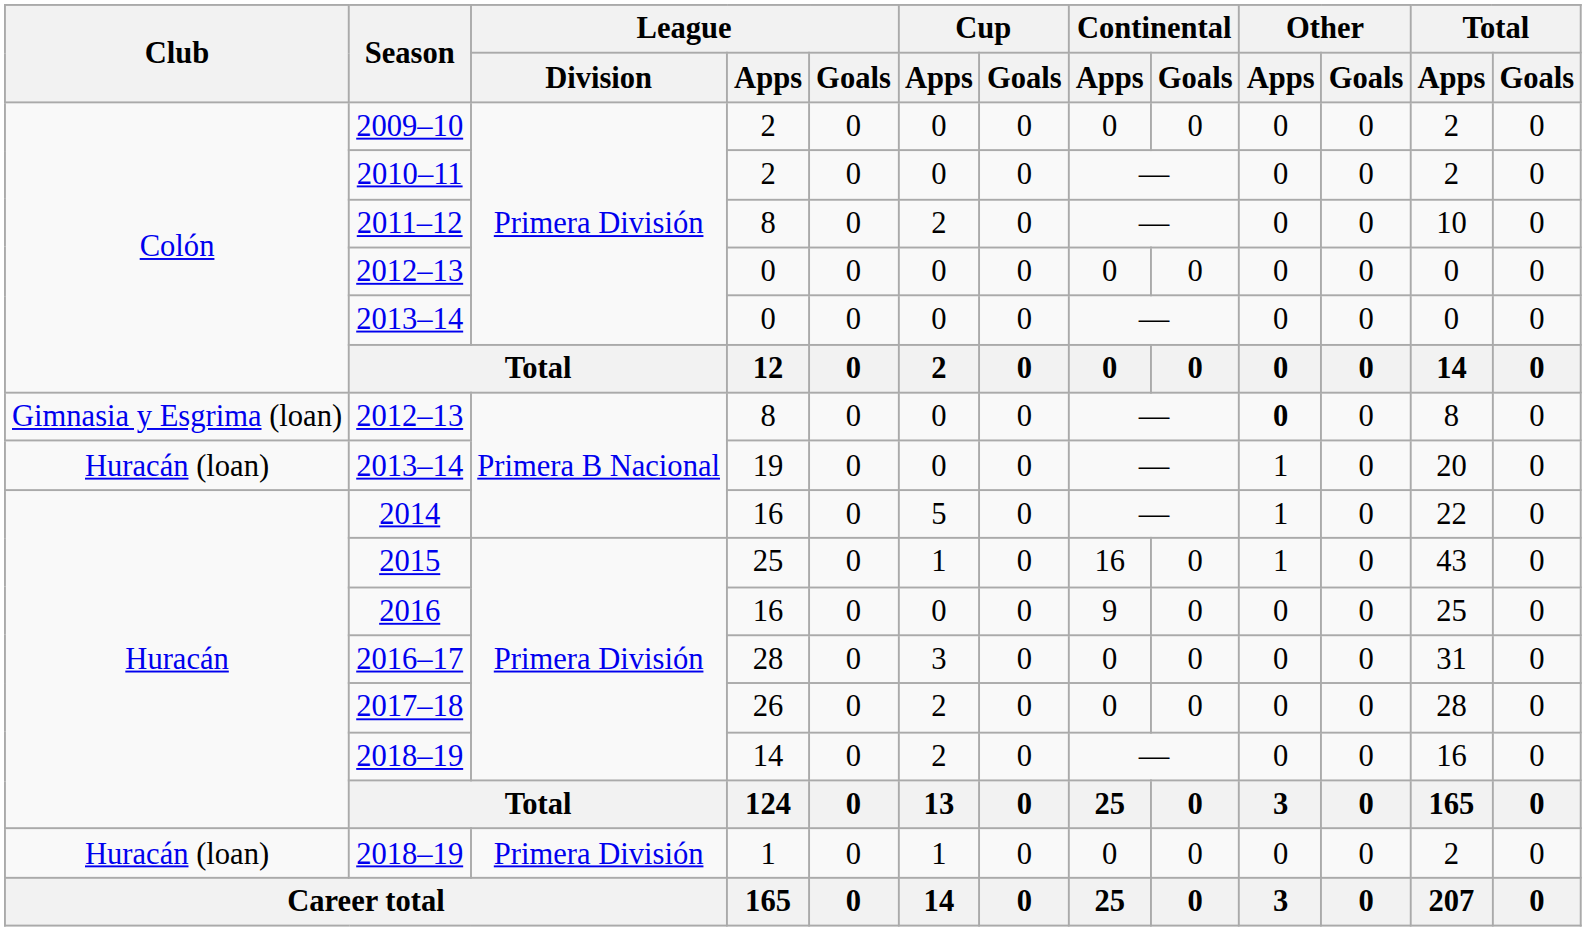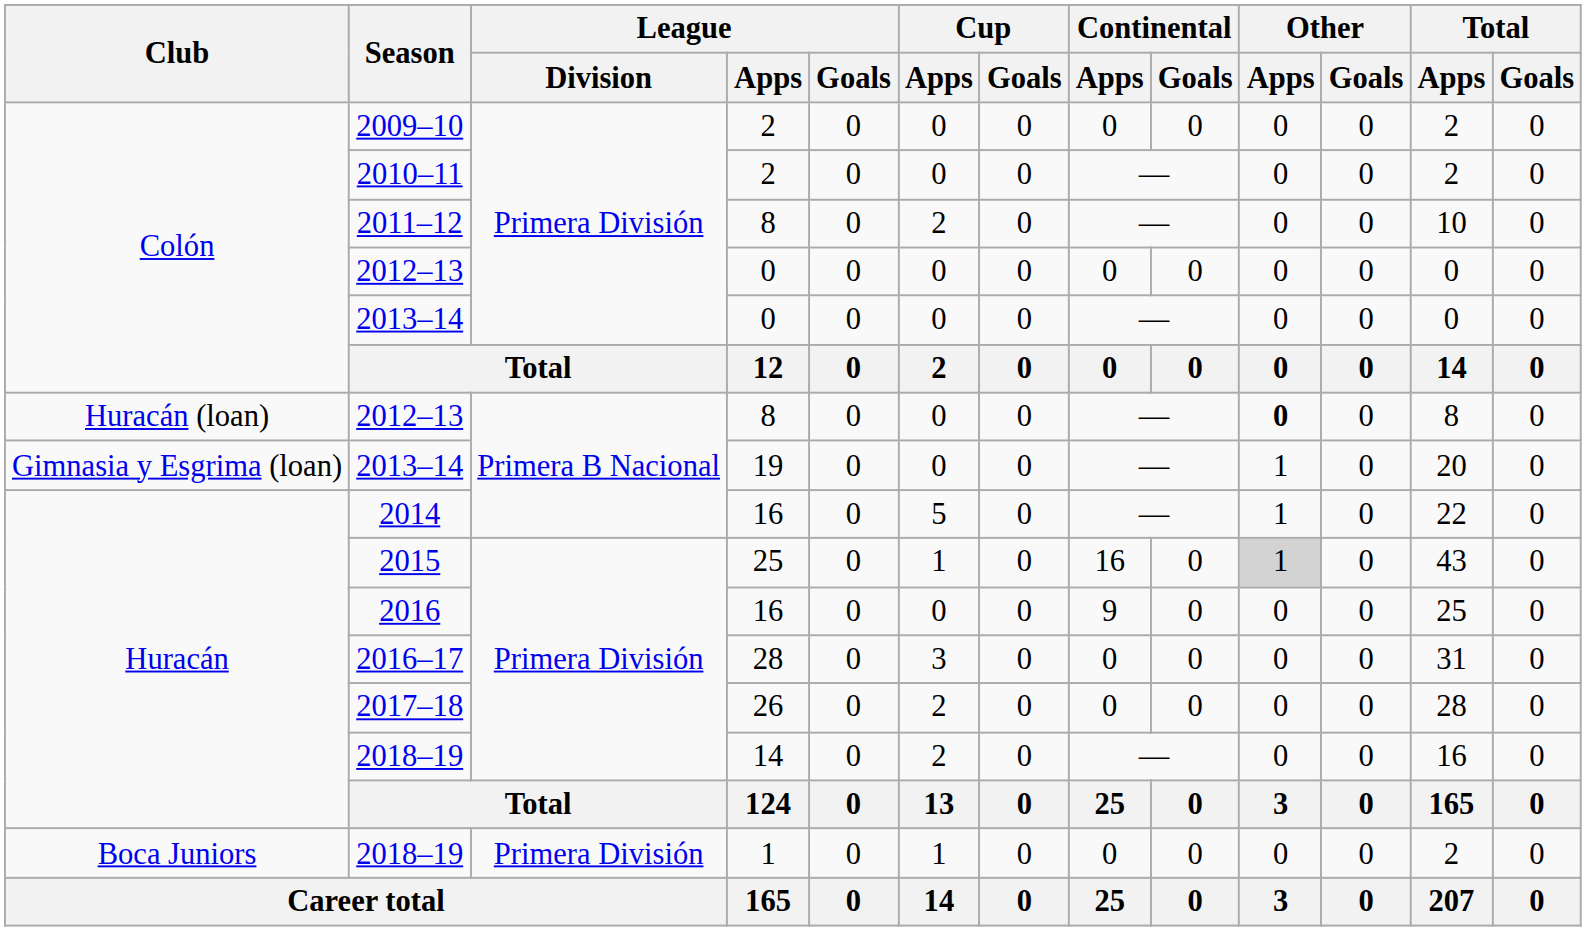(177, 416) Gimnasia y Esgrima (loan) -> (177, 416) Huracán (loan)
(177, 464) Huracán (loan) -> (177, 464) Gimnasia y Esgrima (loan)
(1281, 561) no background -> (1281, 561) lightgrey background
(177, 852) Huracán (loan) -> (177, 852) Boca Juniors
